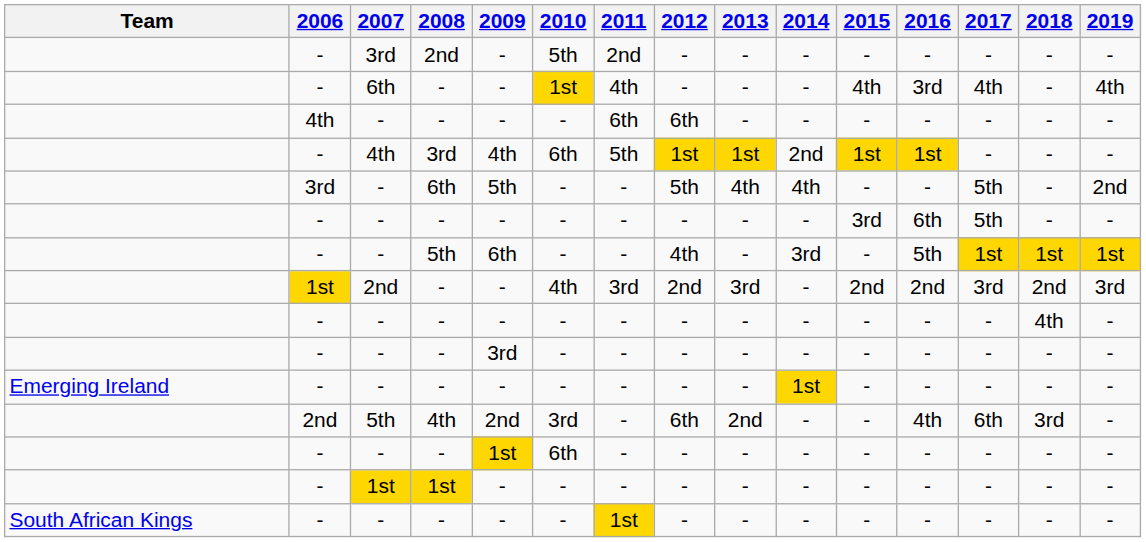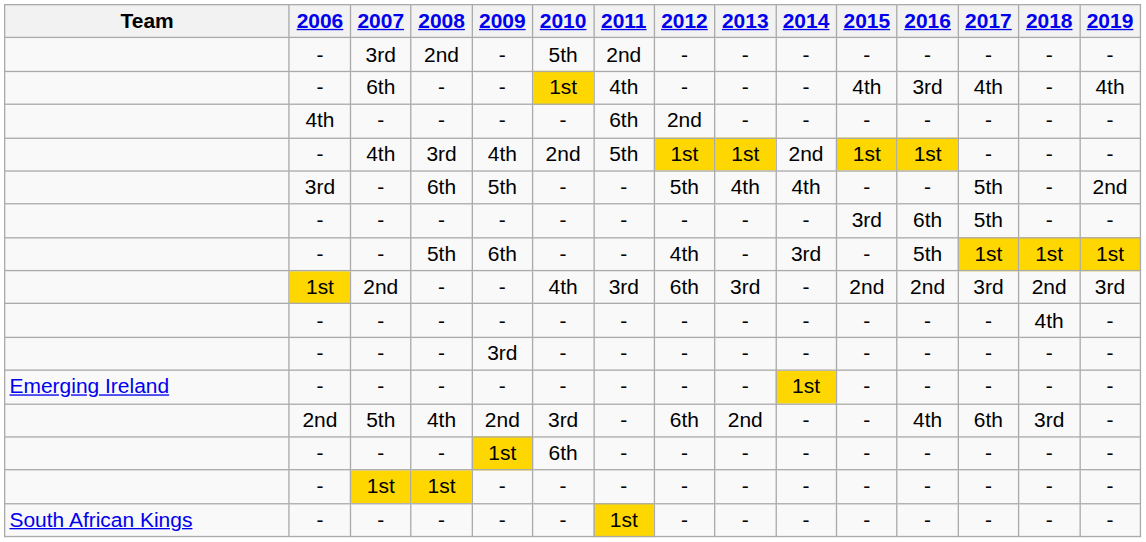(684, 120) 6th -> (684, 120) 2nd
(563, 154) 6th -> (563, 154) 2nd
(684, 287) 2nd -> (684, 287) 6th
